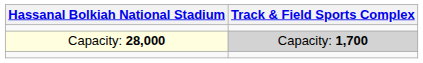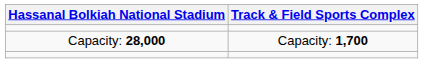(117, 41) lightyellow background -> (117, 41) no background
(323, 41) lightgrey background -> (323, 41) no background
